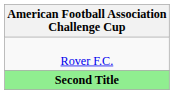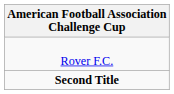(87, 80) lightgreen background -> (87, 80) no background
